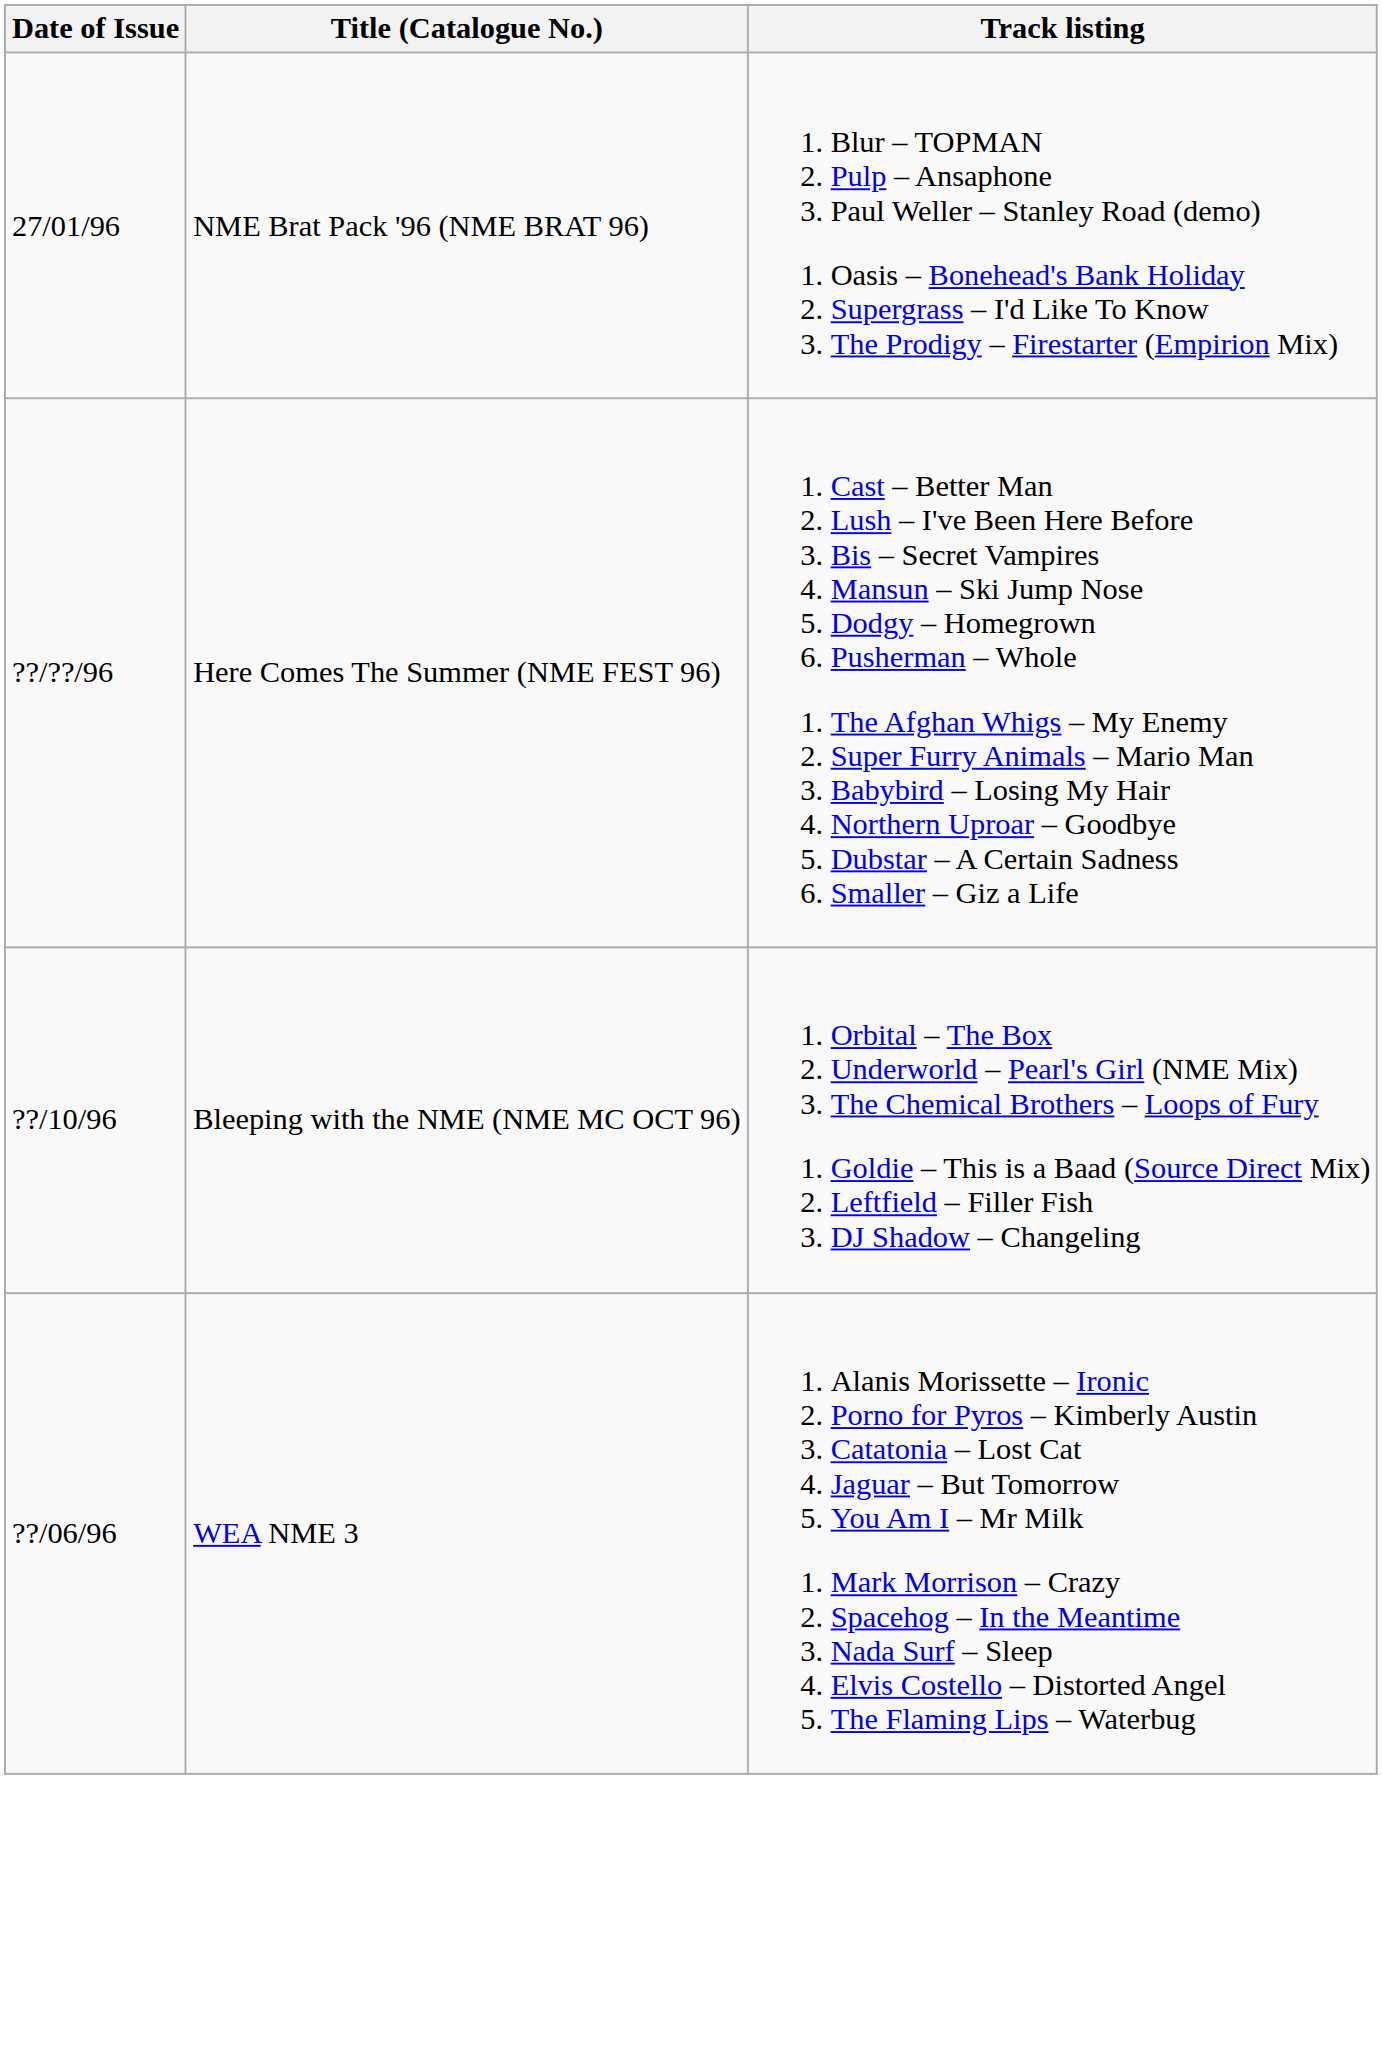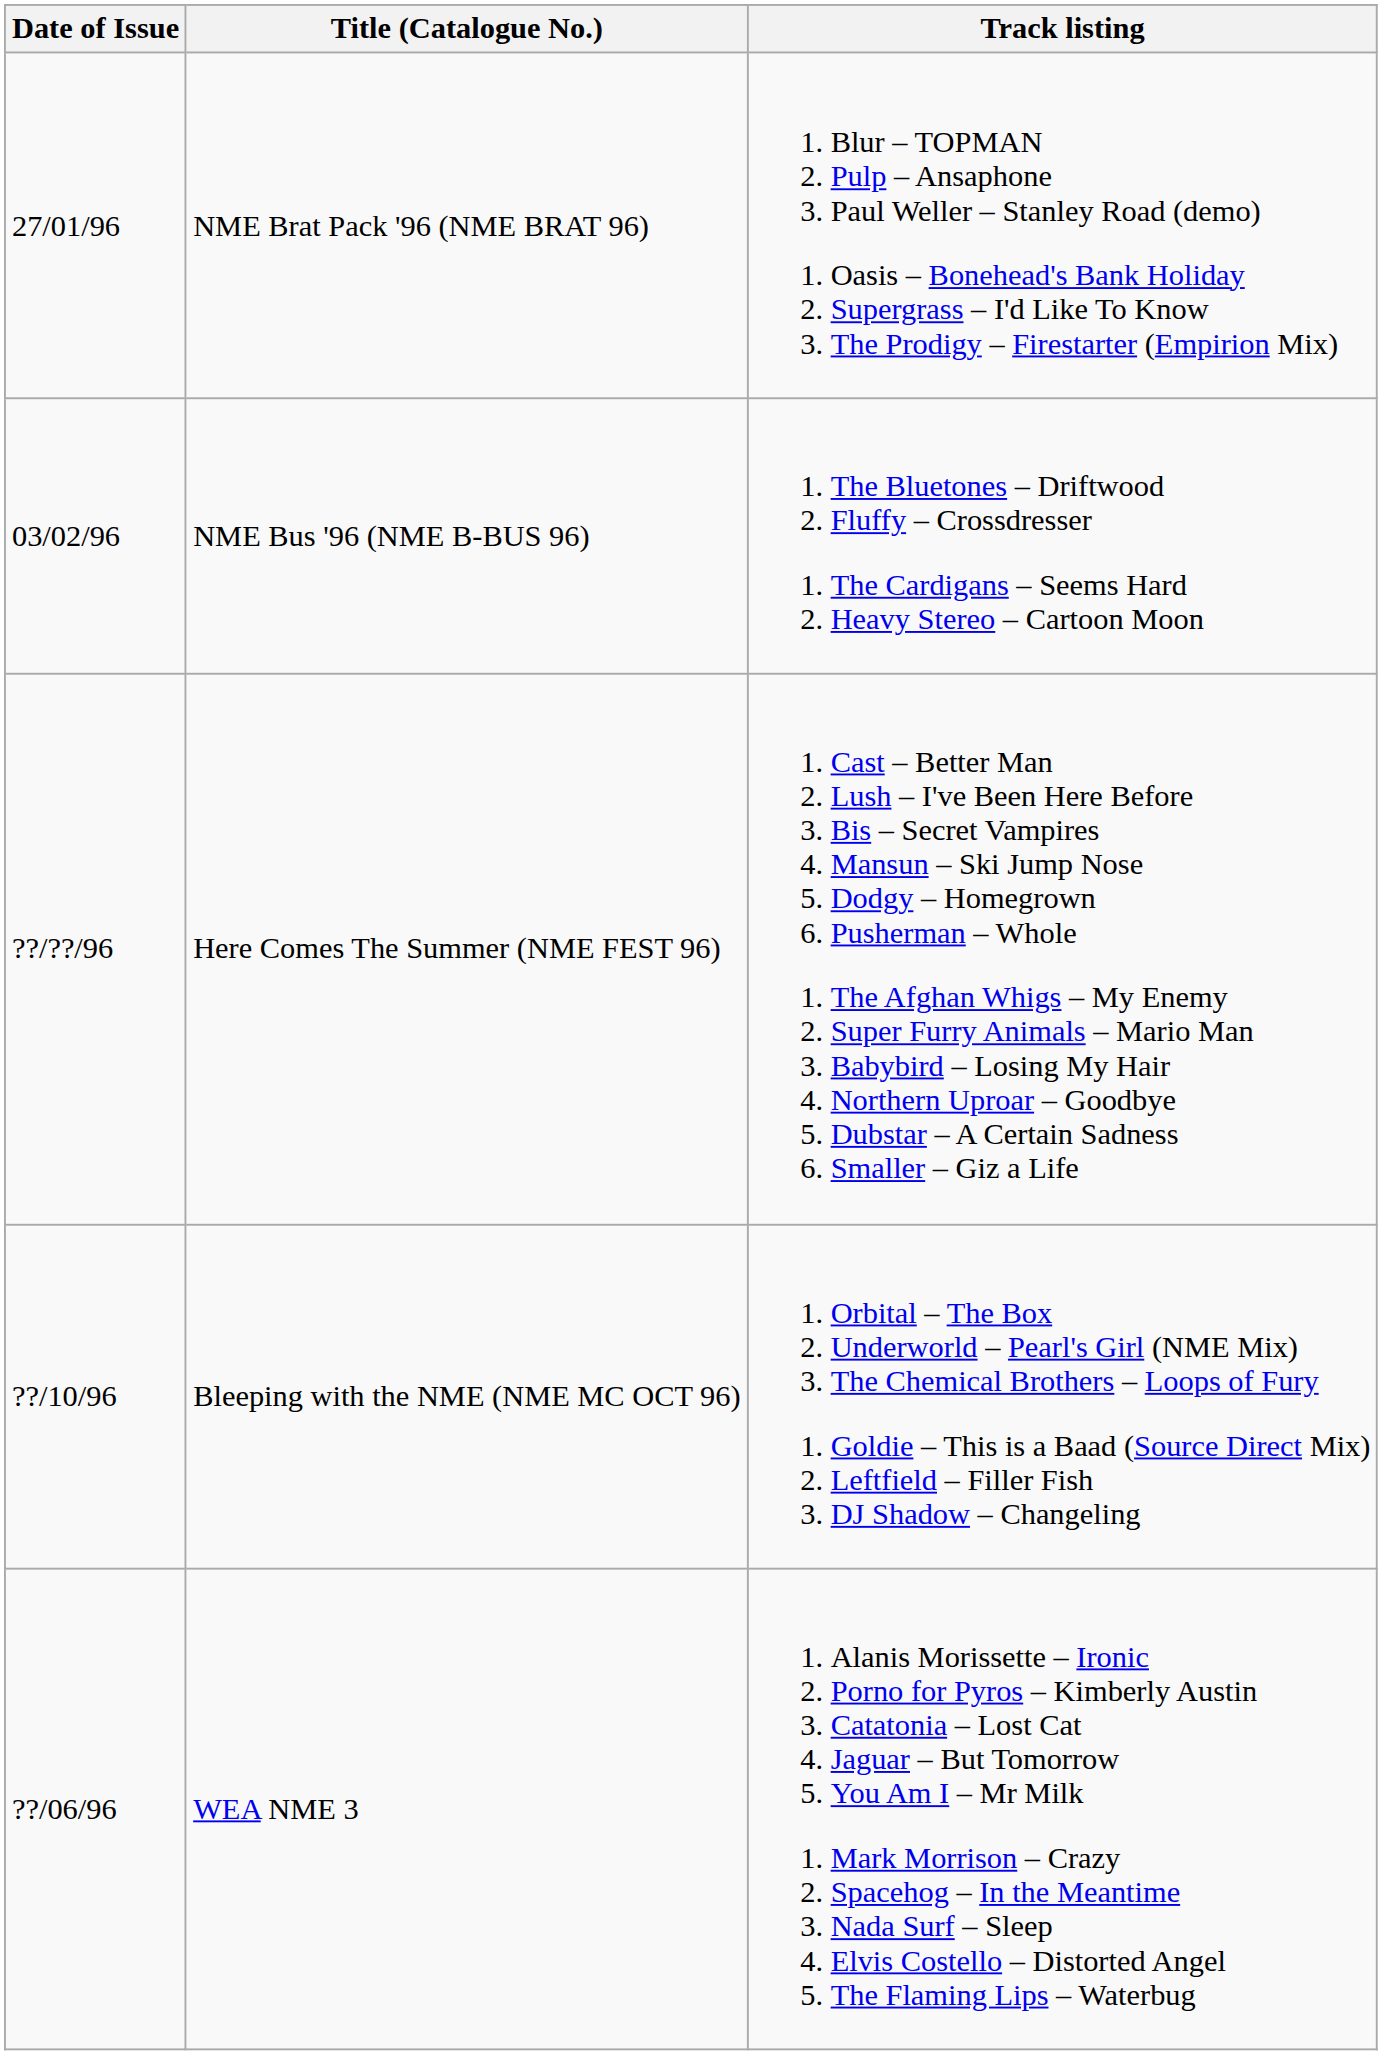+ row: (391, 535)
